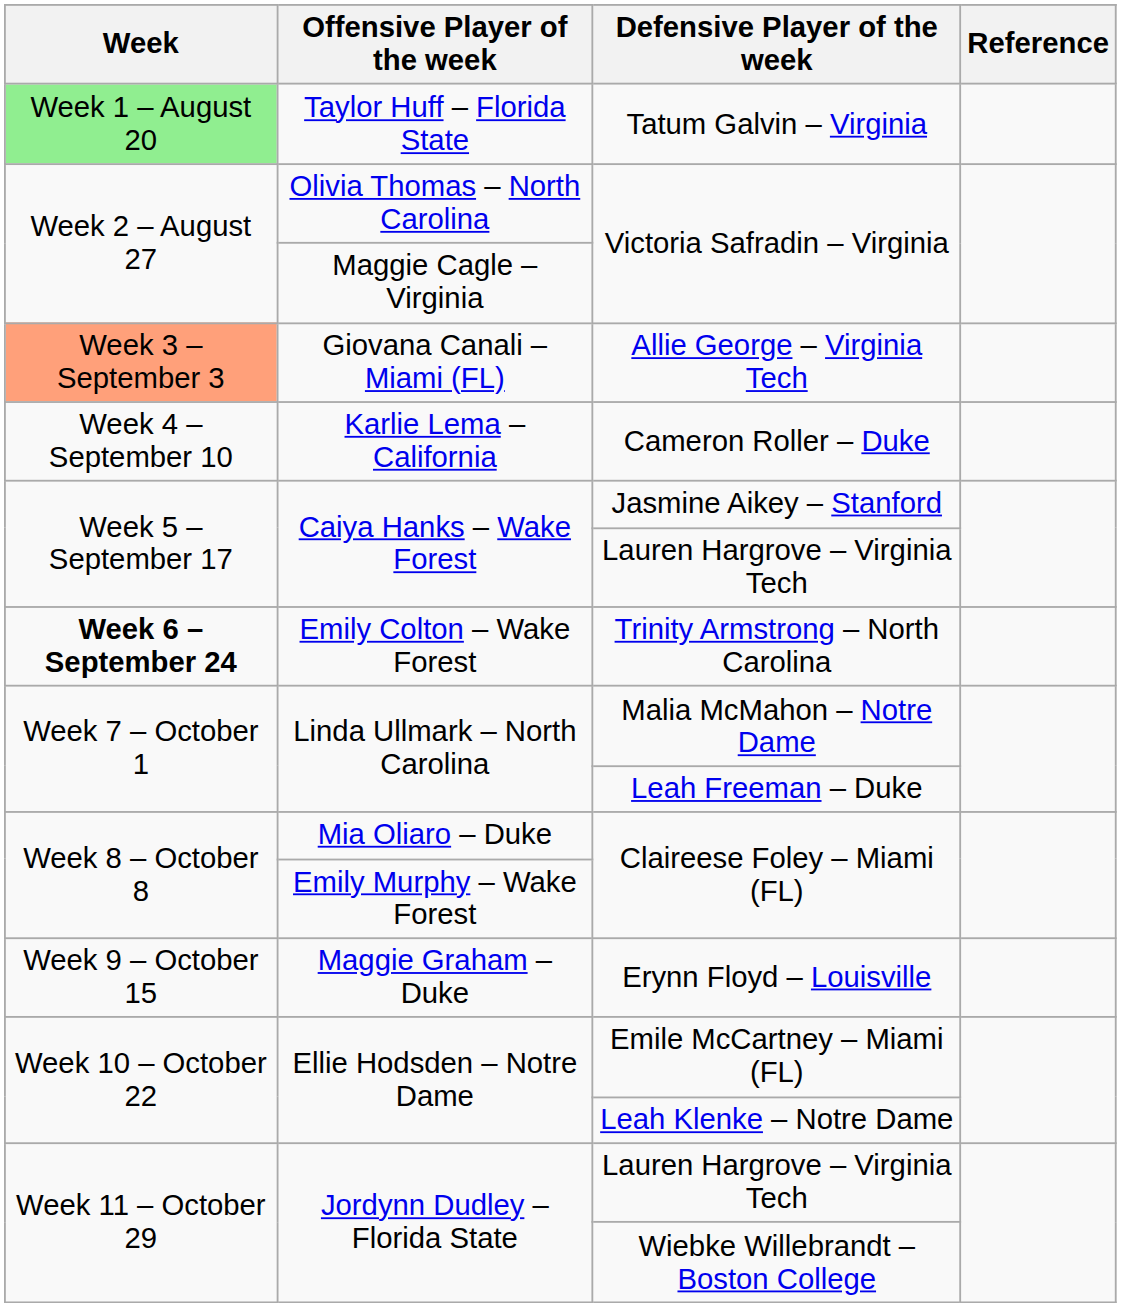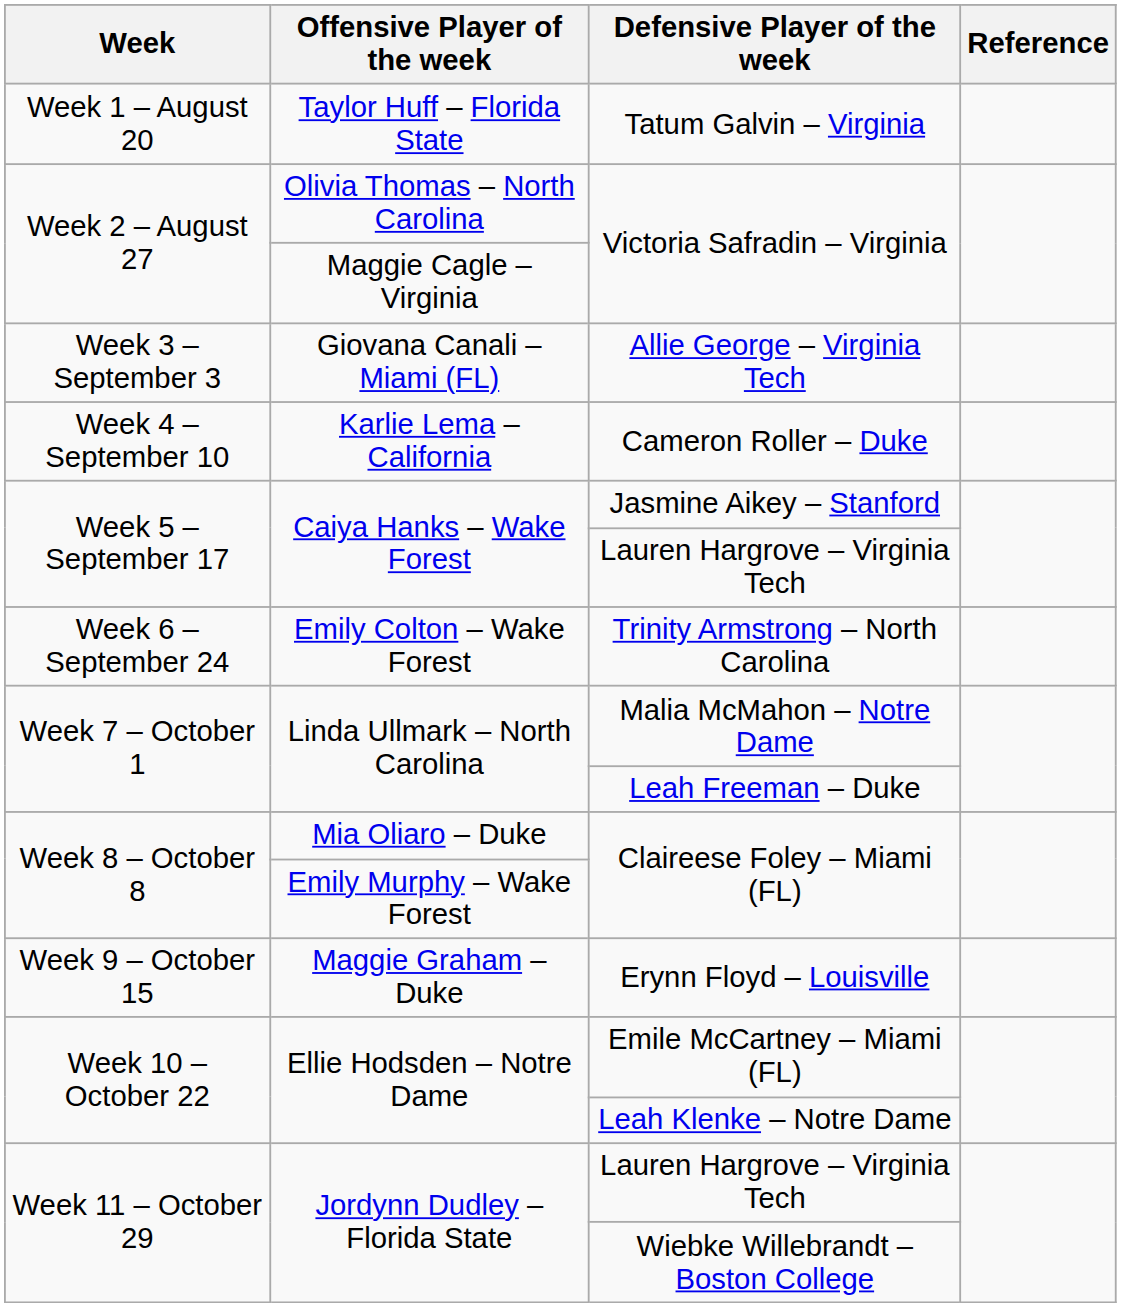(141, 123) lightgreen background -> (137, 123) no background
(141, 361) lightsalmon background -> (137, 361) no background
(141, 646) bold -> (137, 646) normal
